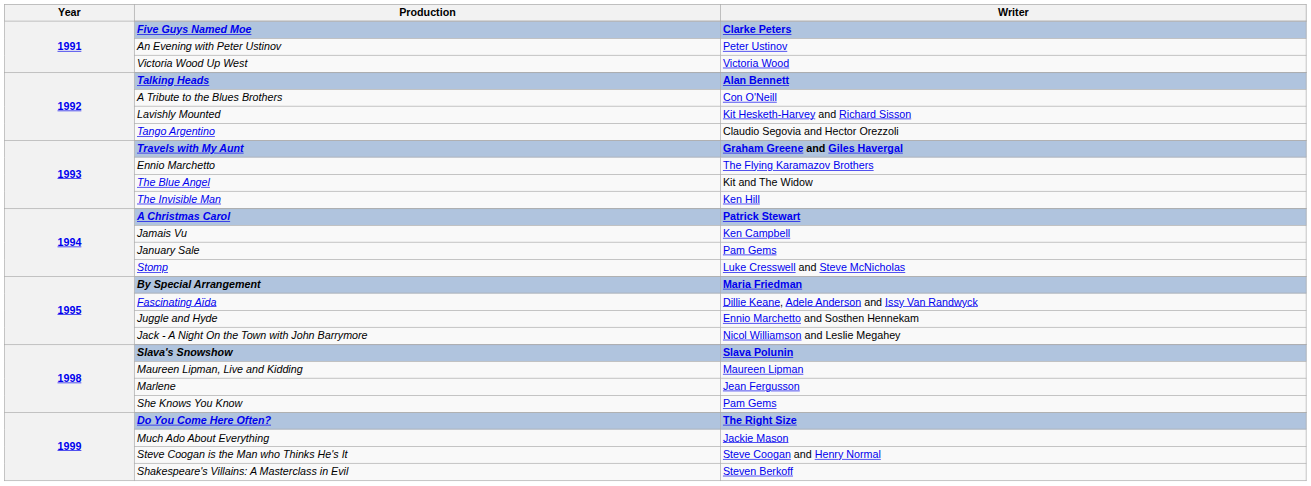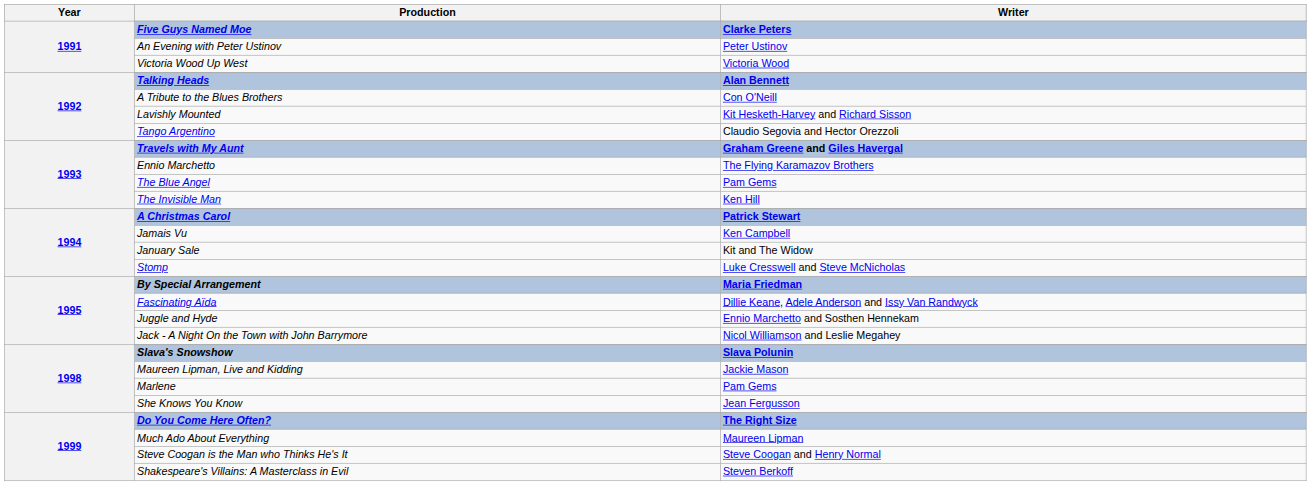(768, 183) Kit and The Widow -> (750, 183) Pam Gems
(750, 251) Pam Gems -> (768, 251) Kit and The Widow
(763, 370) Maureen Lipman -> (756, 370) Jackie Mason
(761, 387) Jean Fergusson -> (750, 387) Pam Gems
(750, 404) Pam Gems -> (761, 404) Jean Fergusson
(756, 438) Jackie Mason -> (763, 438) Maureen Lipman
